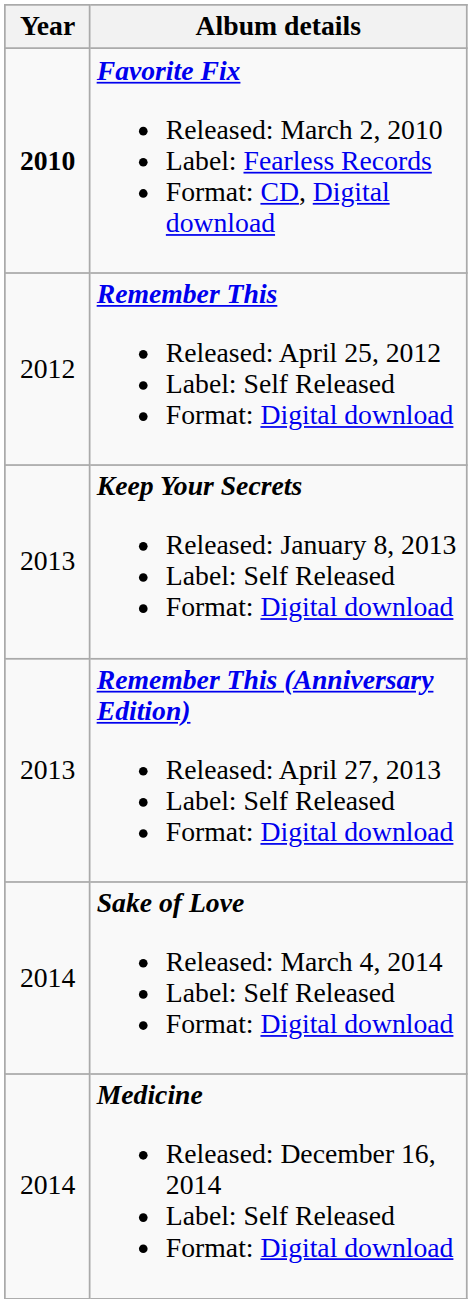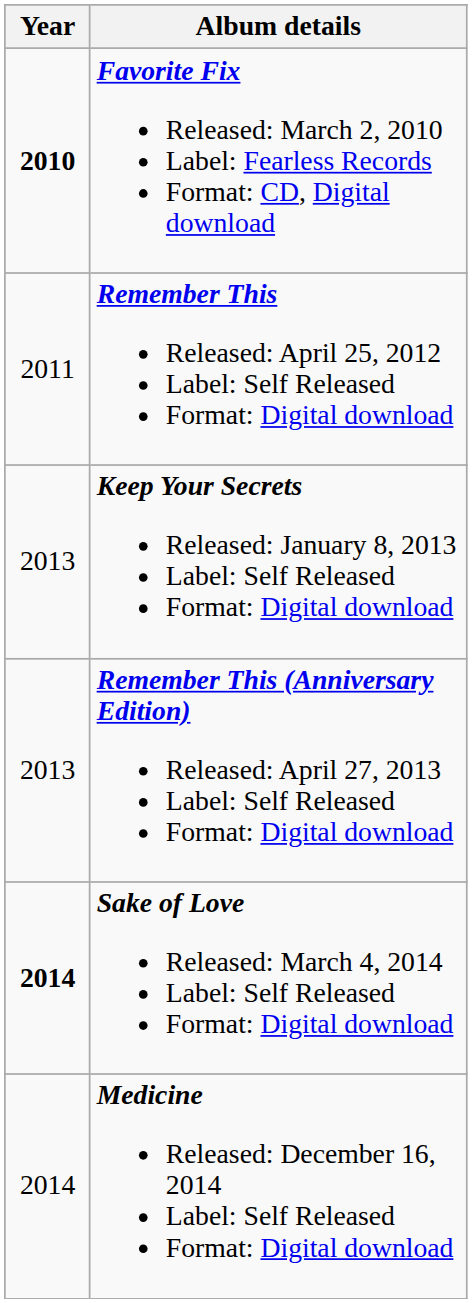(48, 368) 2012 -> (48, 368) 2011
(48, 977) normal -> (48, 977) bold
